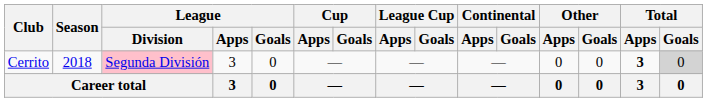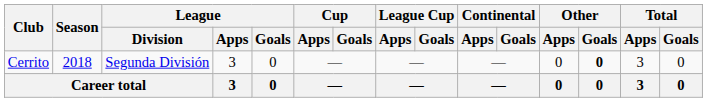(157, 62) pink background -> (157, 62) no background
(599, 62) normal -> (599, 62) bold
(640, 62) bold -> (640, 62) normal
(681, 62) lightgrey background -> (681, 62) no background
